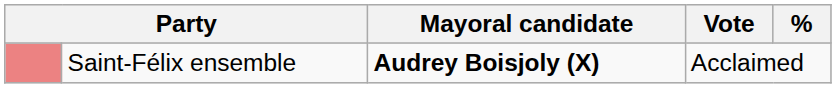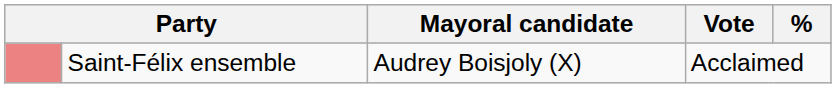(486, 62) bold -> (478, 62) normal
